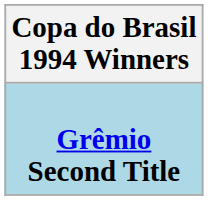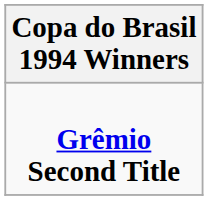(104, 154) lightblue background -> (104, 154) no background
